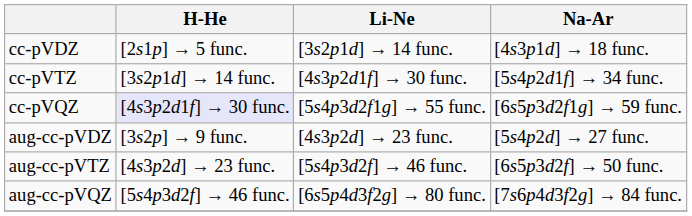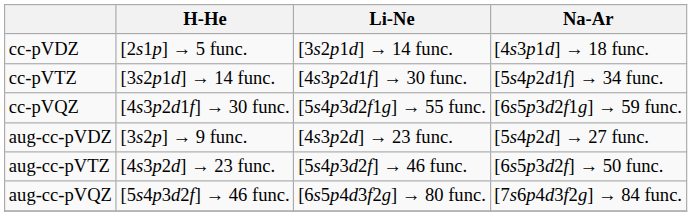(205, 107) lavender background -> (205, 107) no background
